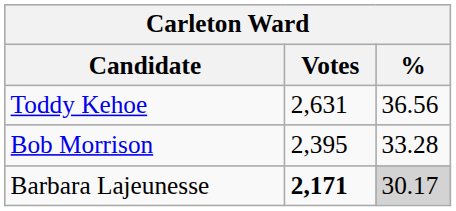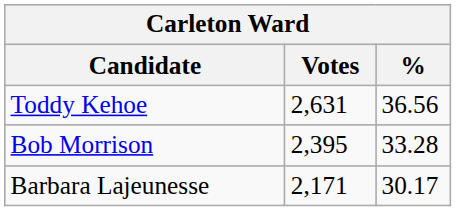(319, 184) bold -> (319, 184) normal
(410, 184) lightgrey background -> (410, 184) no background
